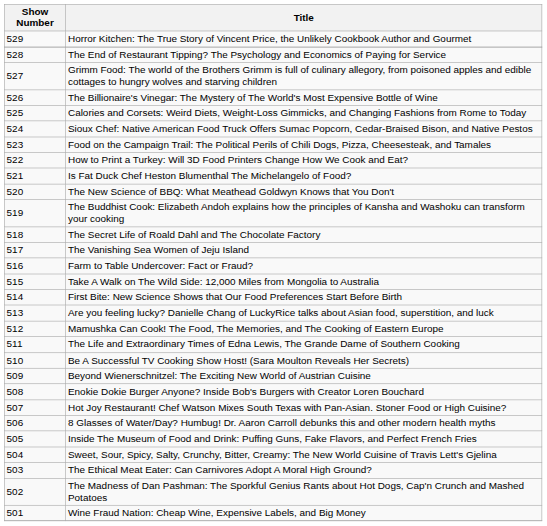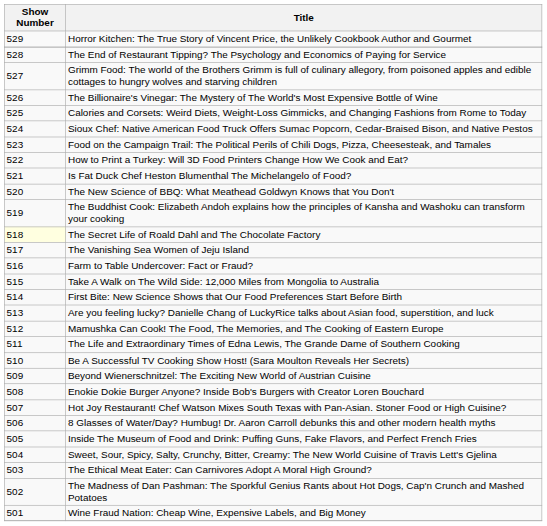(15, 234) no background -> (15, 234) lightyellow background
